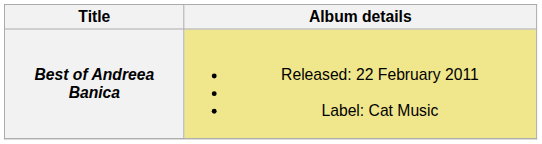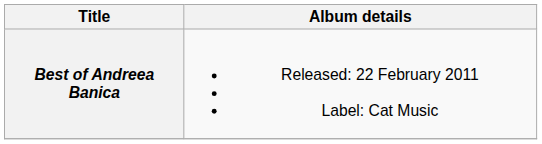(360, 93) khaki background -> (360, 93) no background
